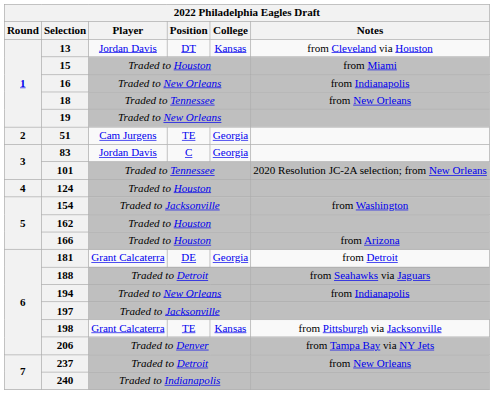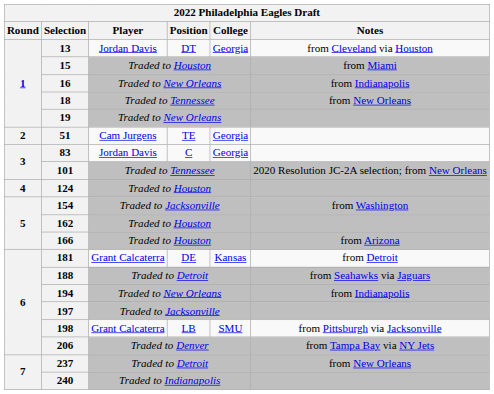(230, 48) Kansas -> (230, 48) Georgia
(230, 258) Georgia -> (230, 258) Kansas
(189, 328) TE -> (189, 328) LB
(230, 328) Kansas -> (230, 328) SMU
